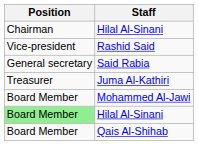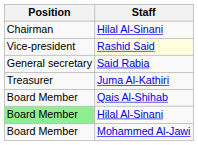(126, 47) no background -> (126, 47) lightyellow background
(144, 98) Mohammed Al-Jawi -> (132, 98) Qais Al-Shihab
(132, 132) Qais Al-Shihab -> (144, 132) Mohammed Al-Jawi
